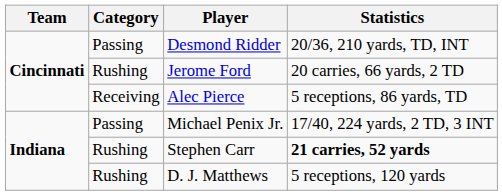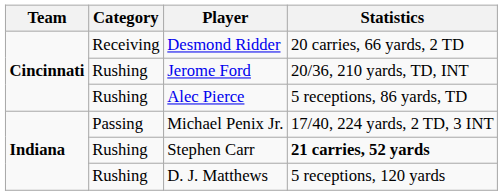(118, 44) Passing -> (126, 44) Receiving
(380, 44) 20/36, 210 yards, TD, INT -> (377, 44) 20 carries, 66 yards, 2 TD
(377, 71) 20 carries, 66 yards, 2 TD -> (380, 71) 20/36, 210 yards, TD, INT
(126, 97) Receiving -> (120, 97) Rushing
